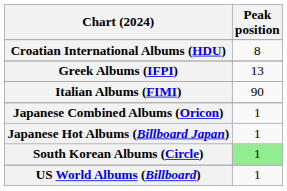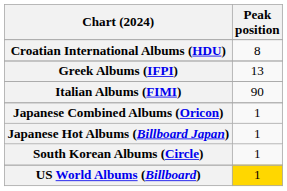(257, 154) lightgreen background -> (257, 154) no background
(257, 175) no background -> (257, 175) gold background
